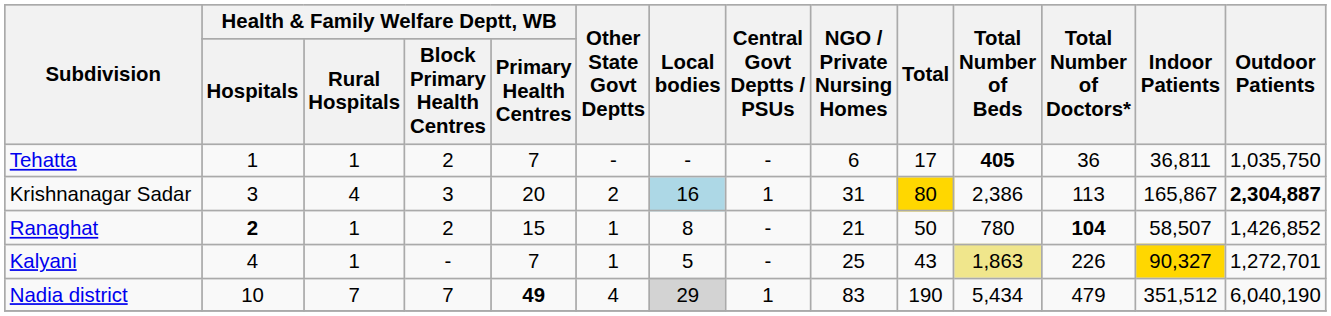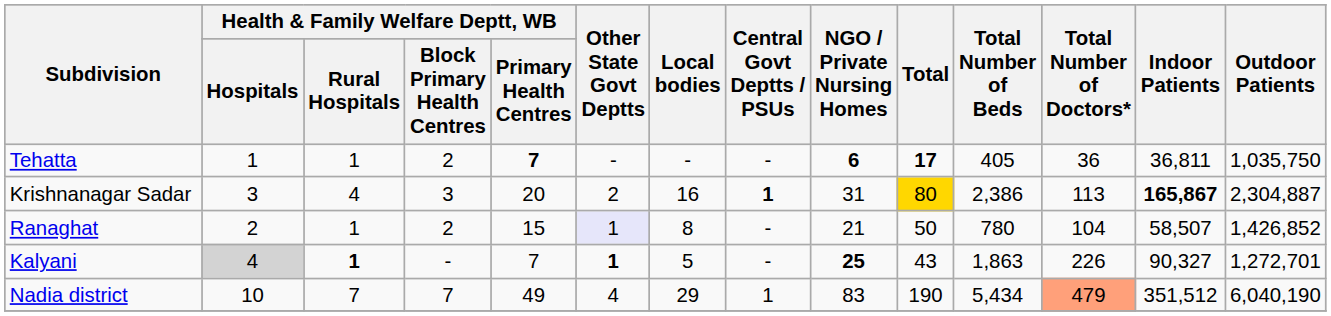(534, 160) normal -> (534, 160) bold
(854, 160) normal -> (854, 160) bold
(926, 160) normal -> (926, 160) bold
(998, 160) bold -> (998, 160) normal
(688, 194) lightblue background -> (688, 194) no background
(768, 194) normal -> (768, 194) bold
(1180, 194) normal -> (1180, 194) bold
(1275, 194) bold -> (1275, 194) normal
(252, 228) bold -> (252, 228) normal
(613, 228) no background -> (613, 228) lavender background
(1088, 228) bold -> (1088, 228) normal
(252, 261) no background -> (252, 261) lightgrey background
(354, 261) normal -> (354, 261) bold
(613, 261) normal -> (613, 261) bold
(854, 261) normal -> (854, 261) bold
(998, 261) khaki background -> (998, 261) no background
(1180, 261) gold background -> (1180, 261) no background
(534, 295) bold -> (534, 295) normal
(688, 295) lightgrey background -> (688, 295) no background
(1088, 295) no background -> (1088, 295) lightsalmon background
